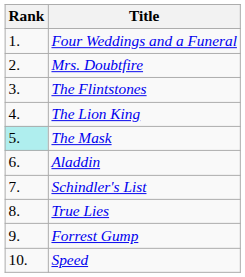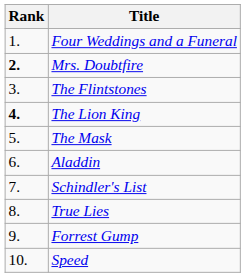(14, 65) normal -> (14, 65) bold
(14, 114) normal -> (14, 114) bold
(14, 138) paleturquoise background -> (14, 138) no background
